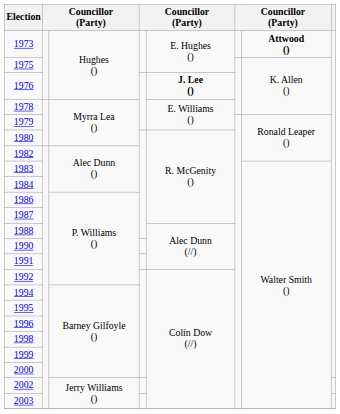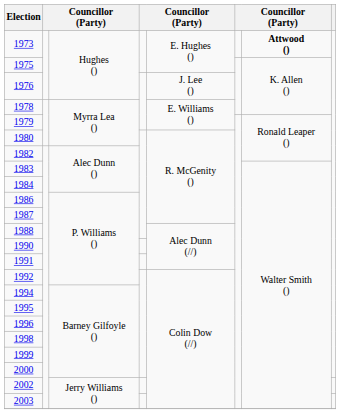(191, 86) bold -> (191, 86) normal
